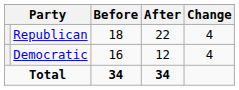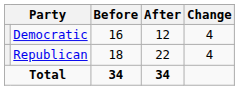rows swapped: (50, 35) <-> (50, 55)
